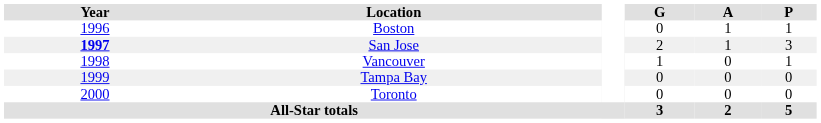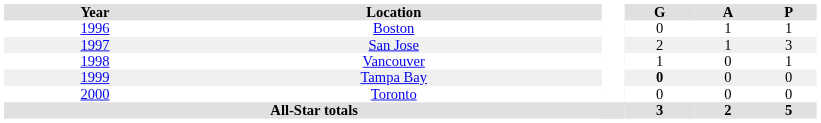(95, 44) bold -> (95, 44) normal
(660, 77) normal -> (660, 77) bold
